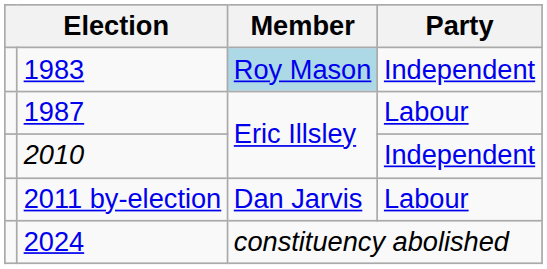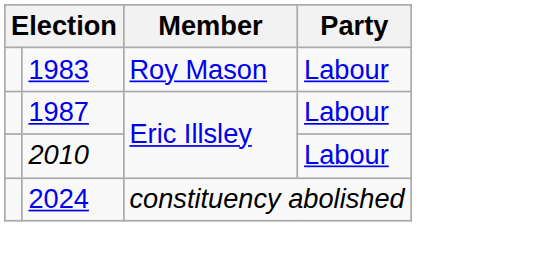(303, 69) lightblue background -> (198, 69) no background
(460, 69) Independent -> (346, 69) Labour
(460, 155) Independent -> (346, 155) Labour
- row: (122, 198)
